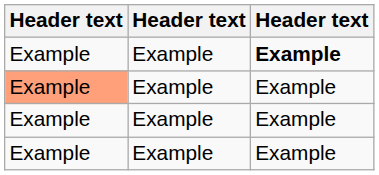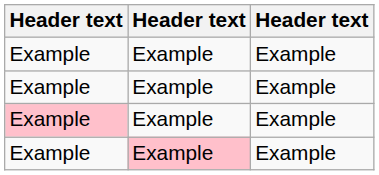(298, 53) bold -> (296, 53) normal
(50, 86) lightsalmon background -> (50, 86) no background
(50, 119) no background -> (50, 119) pink background
(173, 152) no background -> (173, 152) pink background
